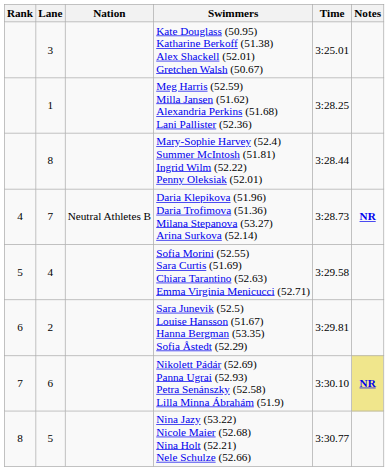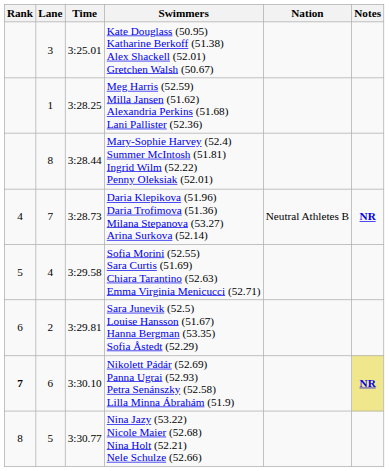columns swapped: (109, 13) <-> (332, 13)
(20, 383) normal -> (20, 383) bold
